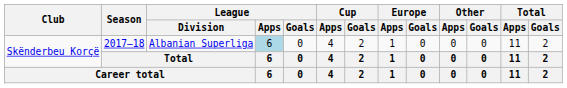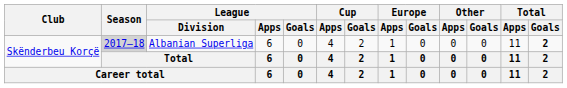(124, 44) no background -> (124, 44) lightgrey background
(269, 44) lightblue background -> (269, 44) no background
(545, 44) normal -> (545, 44) bold
